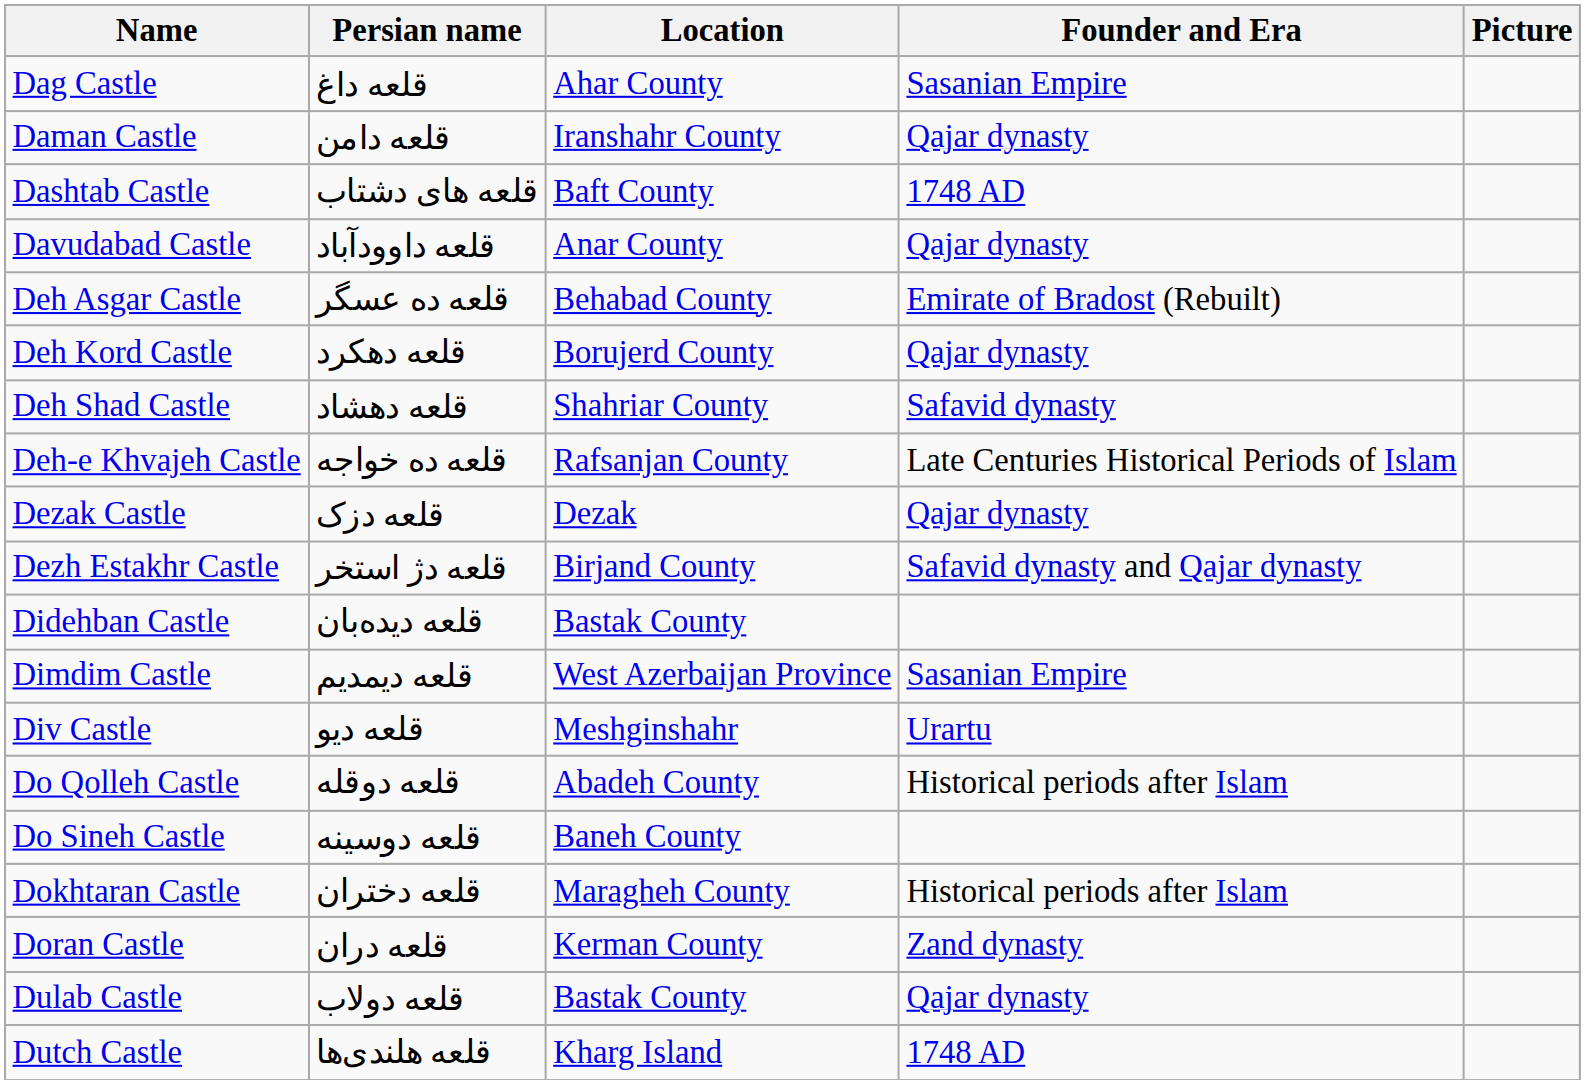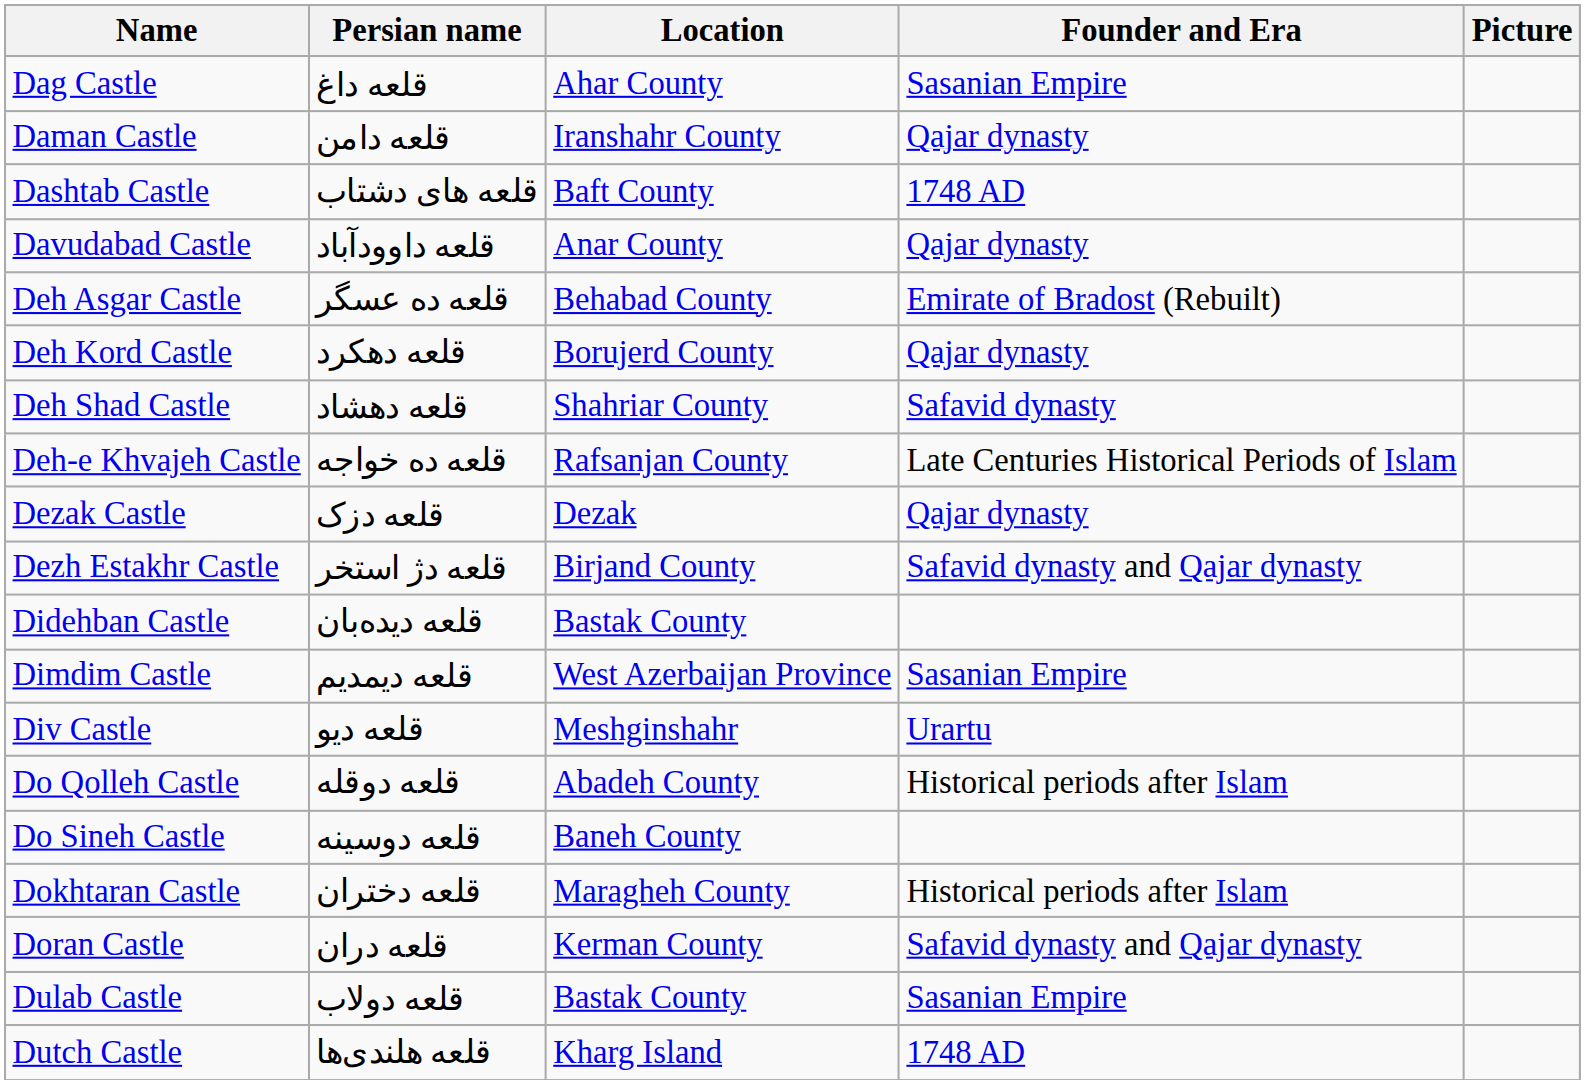(995, 944) Zand dynasty -> (1134, 944) Safavid dynasty and Qajar dynasty
(998, 997) Qajar dynasty -> (1017, 997) Sasanian Empire
